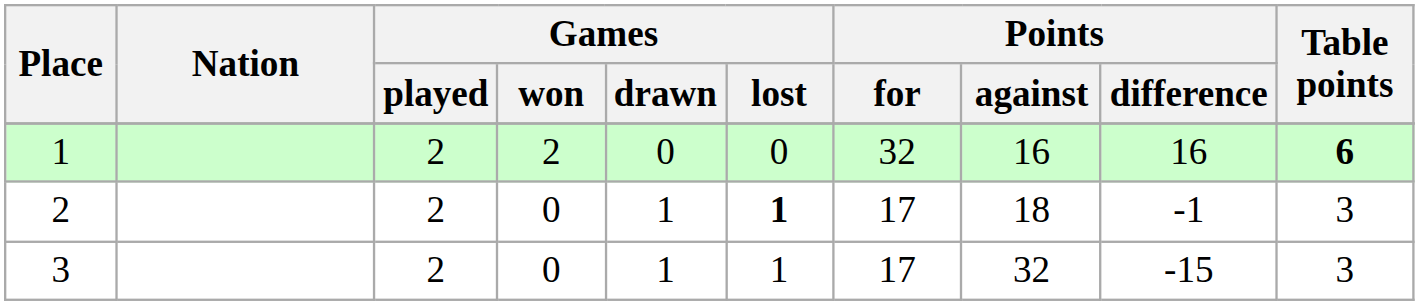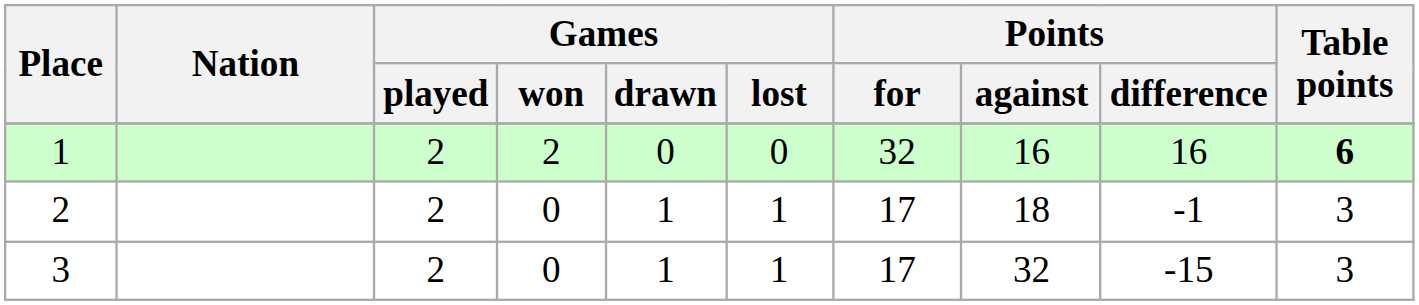(779, 210) bold -> (779, 210) normal
